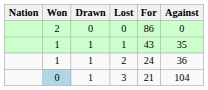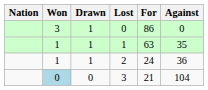(57, 28) 2 -> (57, 28) 3
(91, 28) 0 -> (91, 28) 1
(149, 45) 43 -> (149, 45) 63
(91, 77) 1 -> (91, 77) 0
